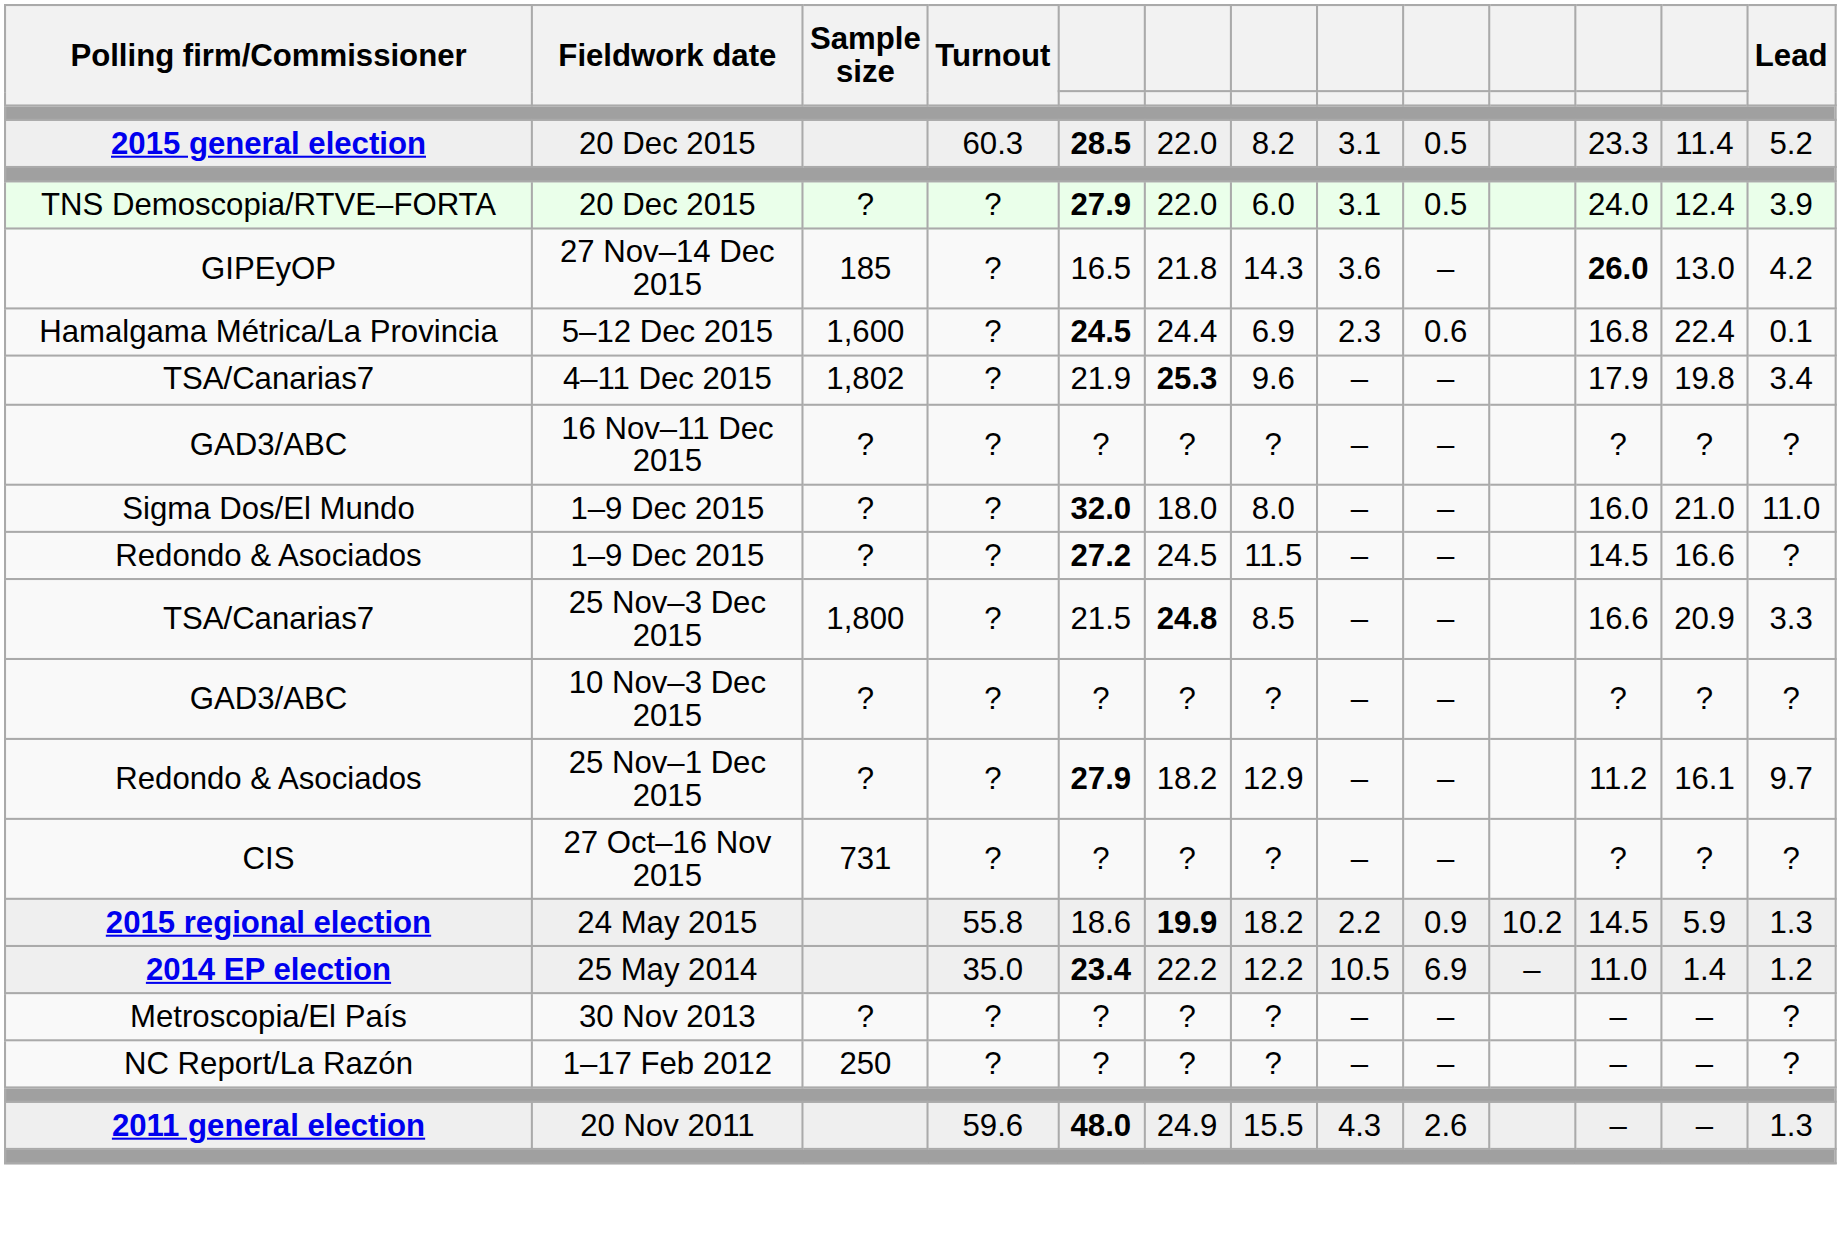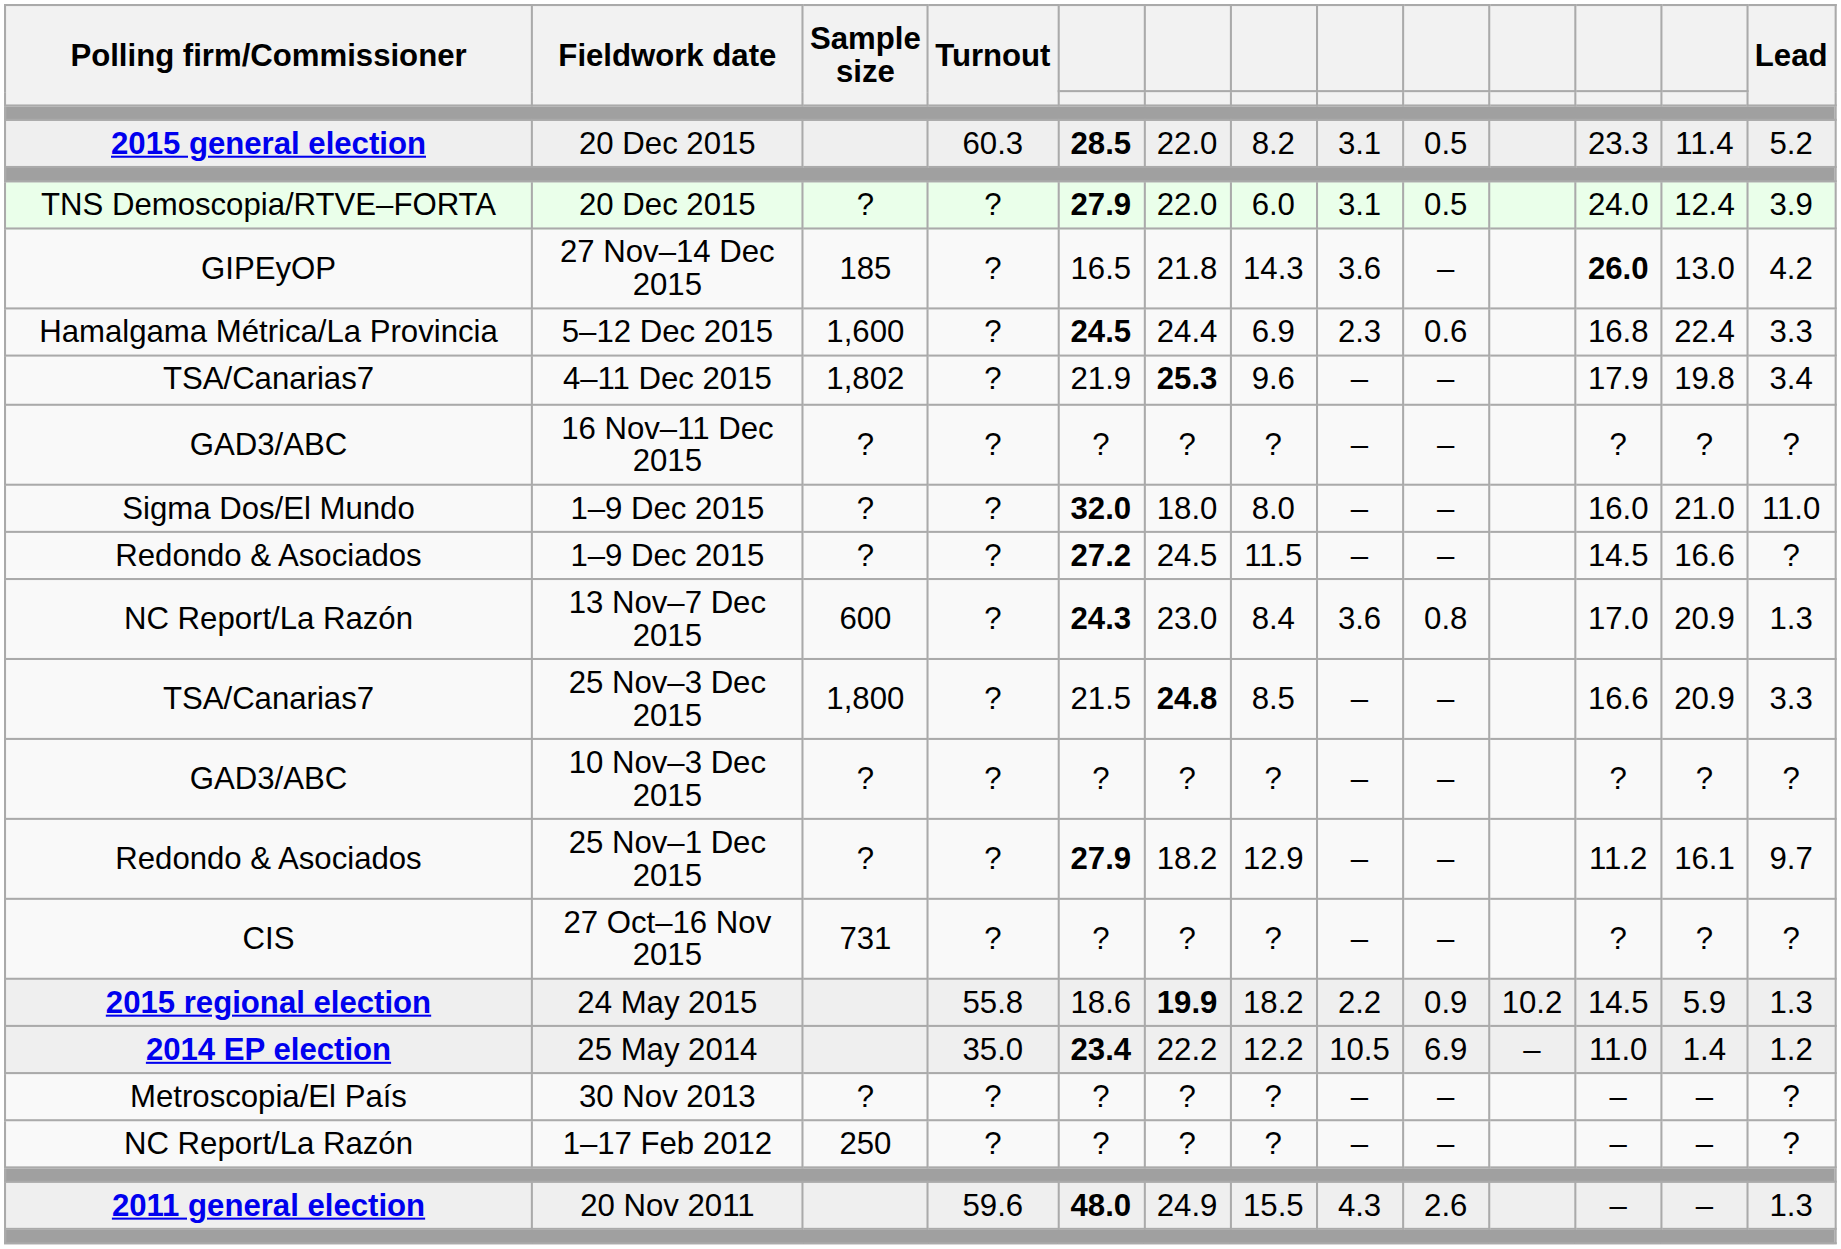(1791, 332) 0.1 -> (1791, 332) 3.3
+ row: (268, 618)
